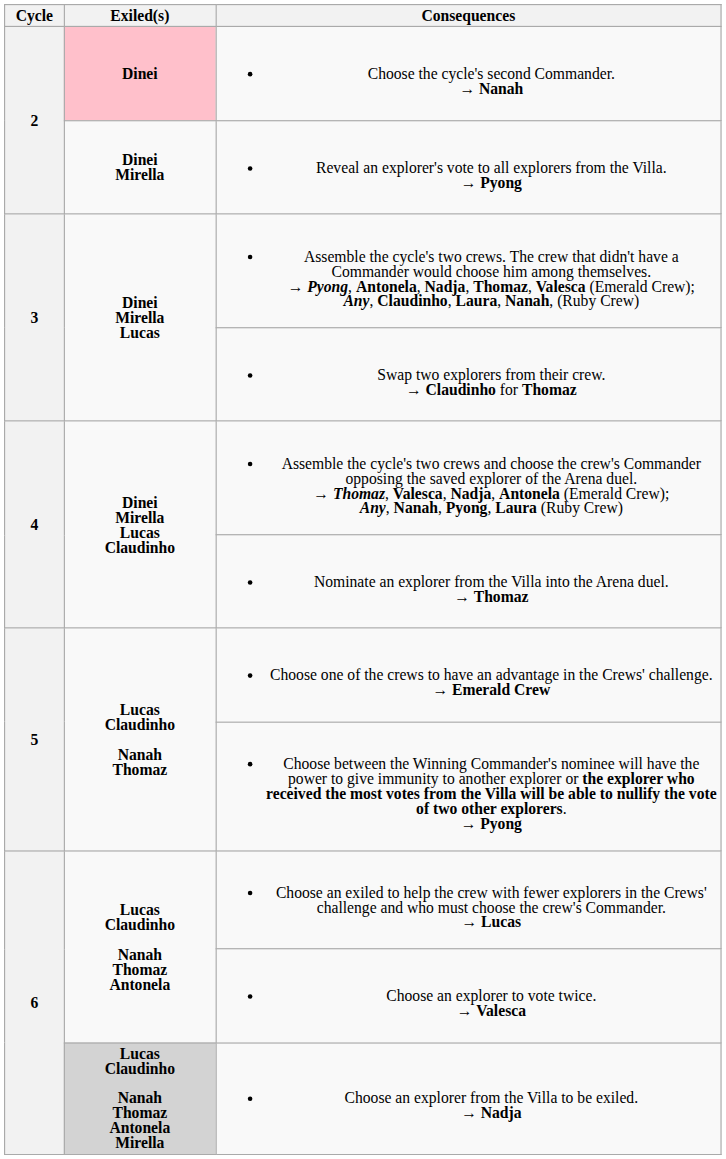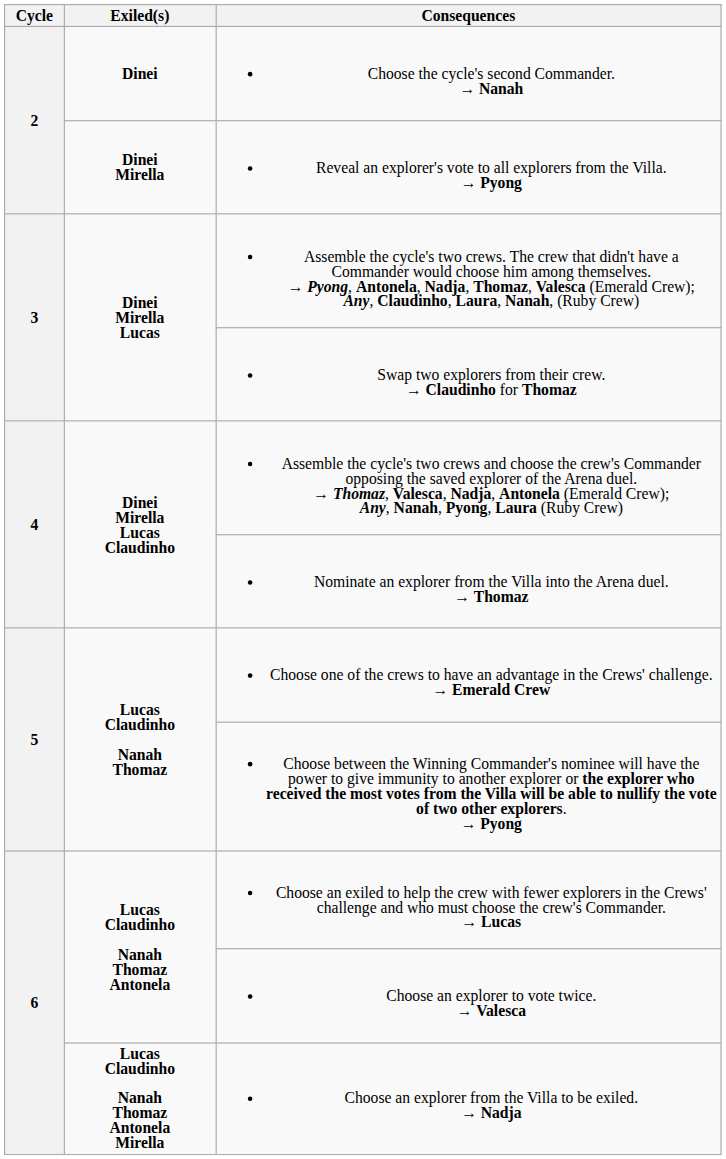(140, 73) pink background -> (140, 73) no background
(140, 1098) lightgrey background -> (140, 1098) no background
